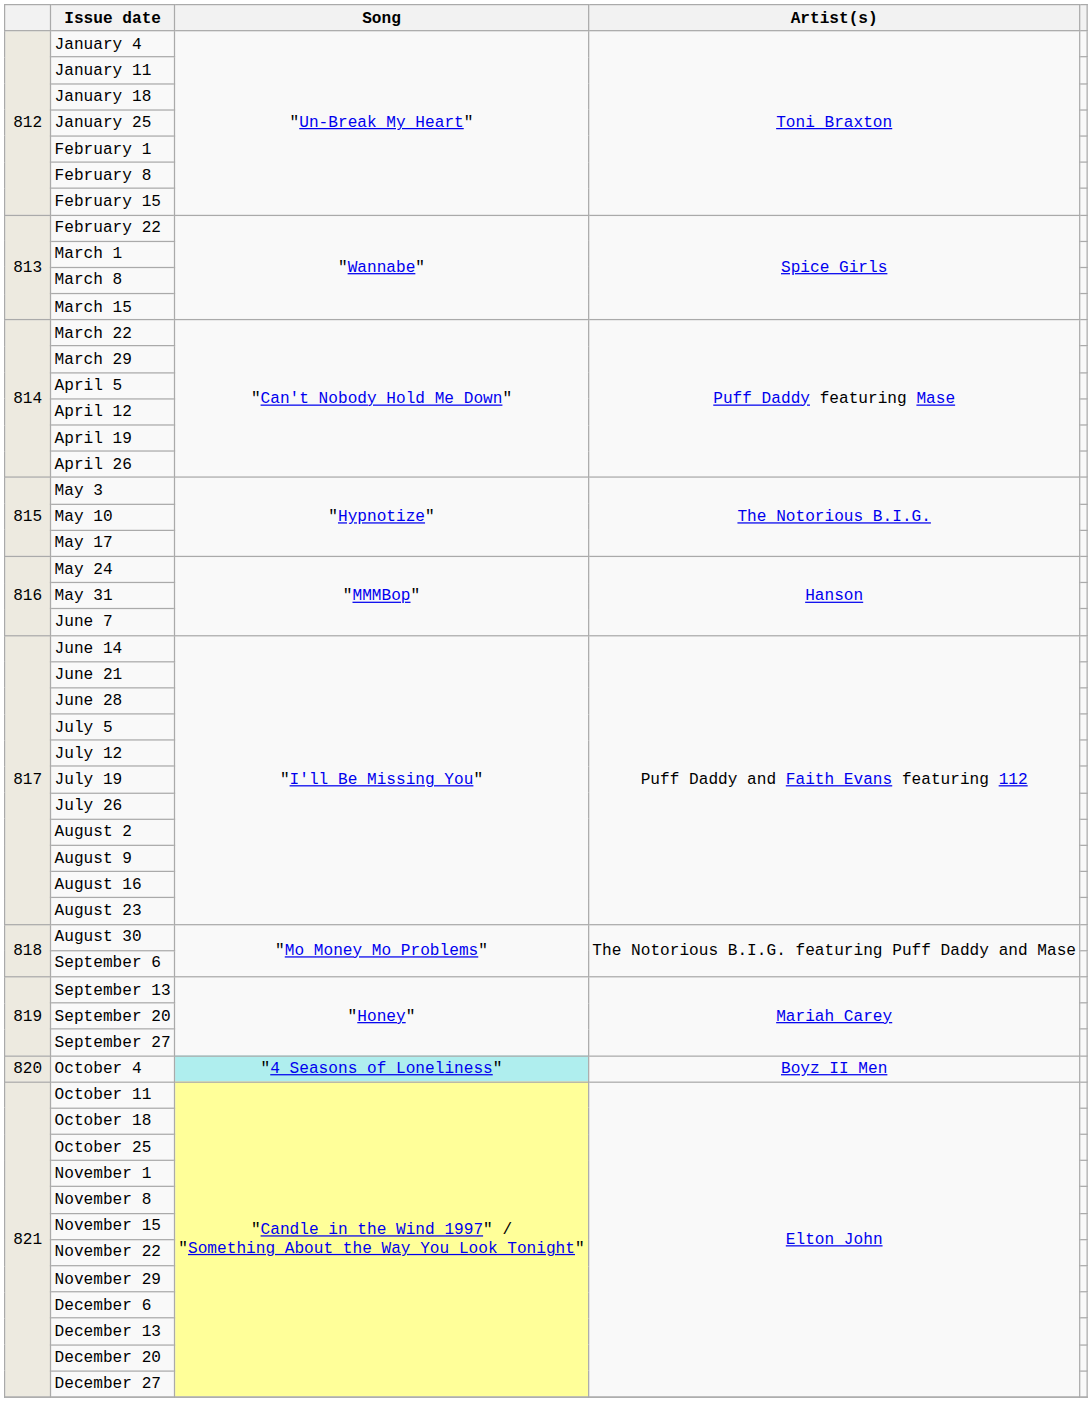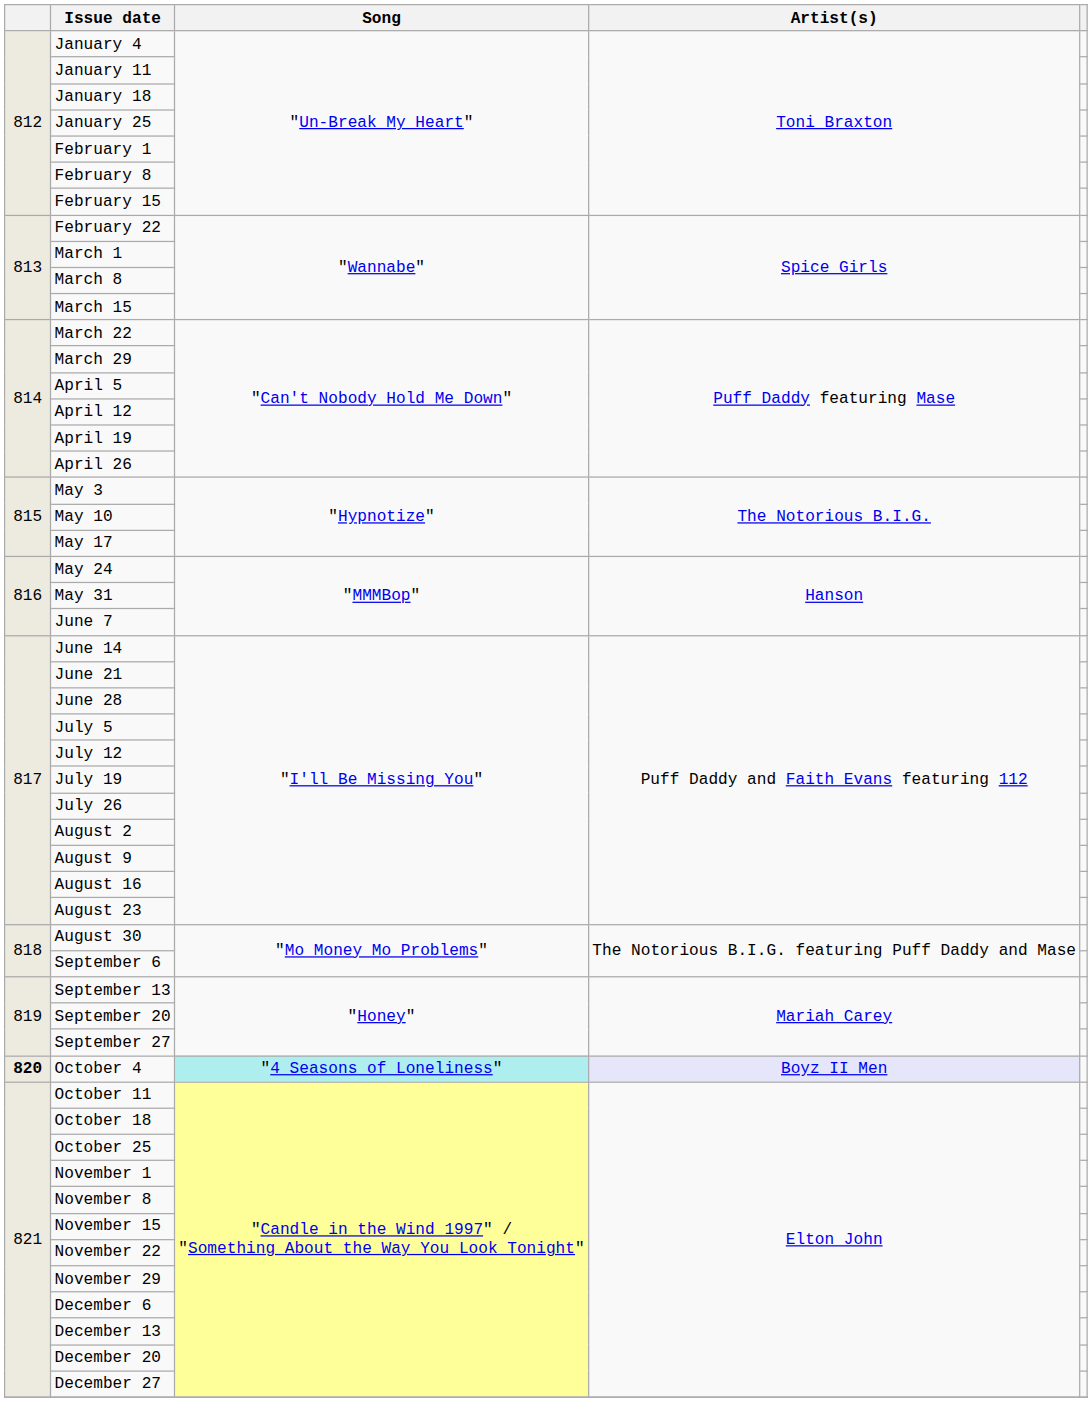(28, 1069) normal -> (28, 1069) bold
(834, 1069) no background -> (834, 1069) lavender background
